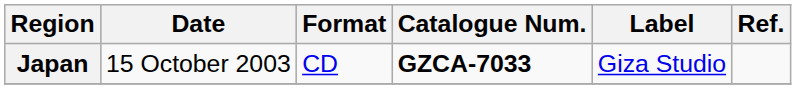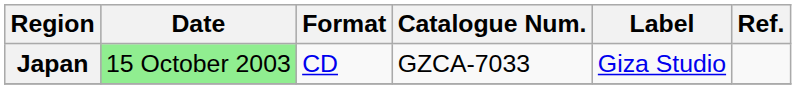(198, 63) no background -> (198, 63) lightgreen background
(464, 63) bold -> (464, 63) normal
